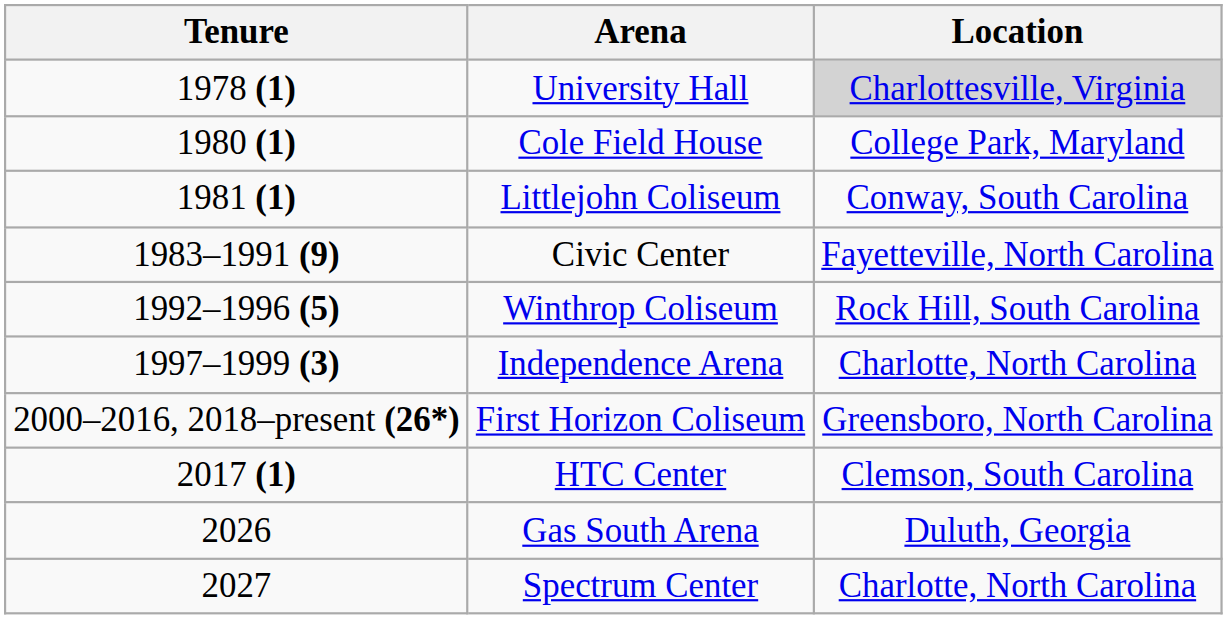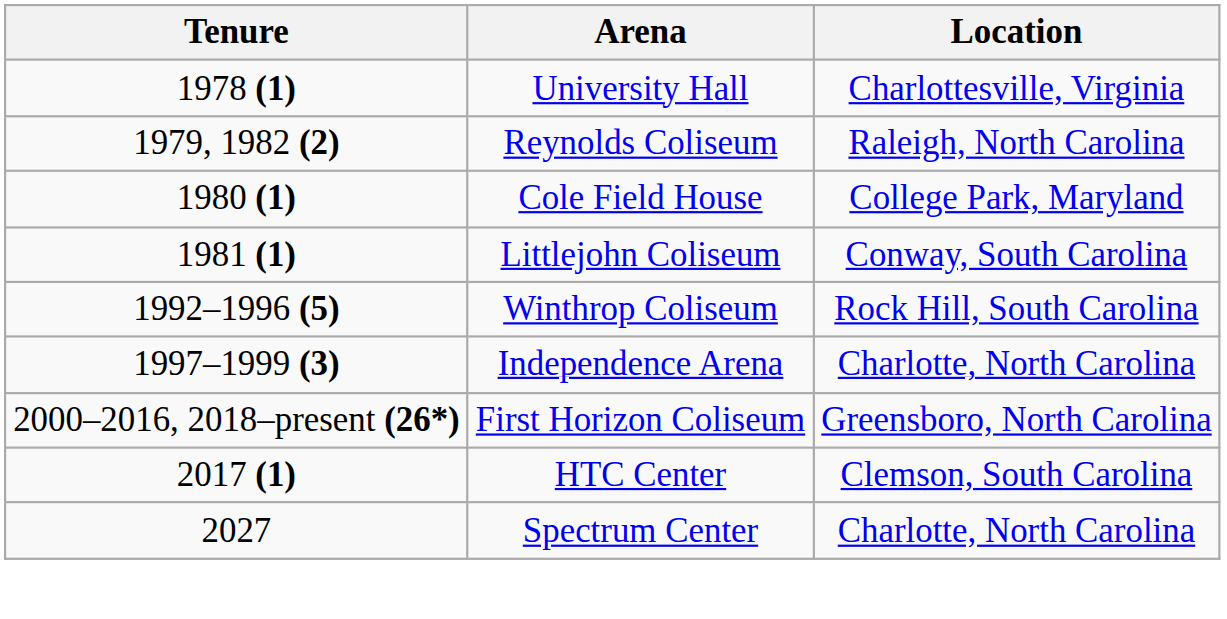(1017, 87) lightgrey background -> (1016, 87) no background
+ row: (640, 142)
- row: (640, 253)
- row: (640, 530)
